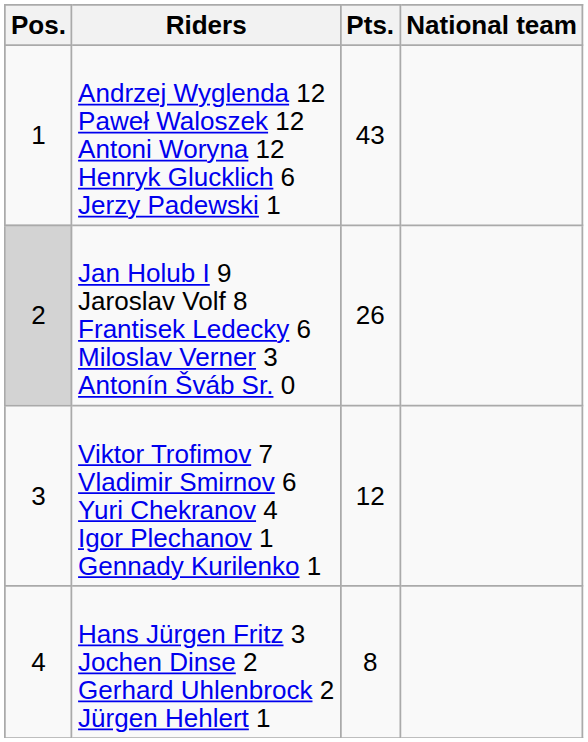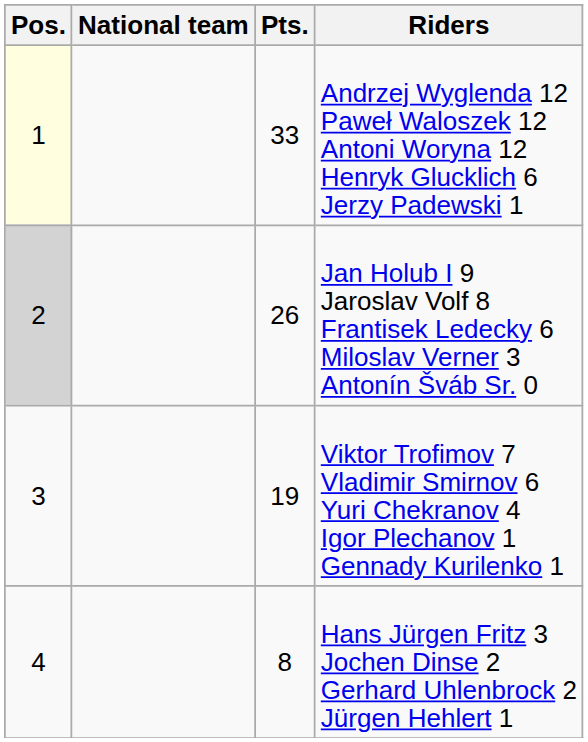columns swapped: (492, 25) <-> (206, 25)
(38, 135) no background -> (38, 135) lightyellow background
(370, 135) 43 -> (285, 135) 33
(370, 495) 12 -> (285, 495) 19
